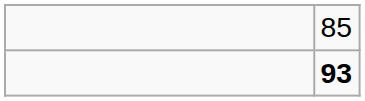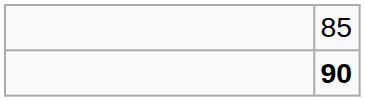(336, 73) 93 -> (336, 73) 90
